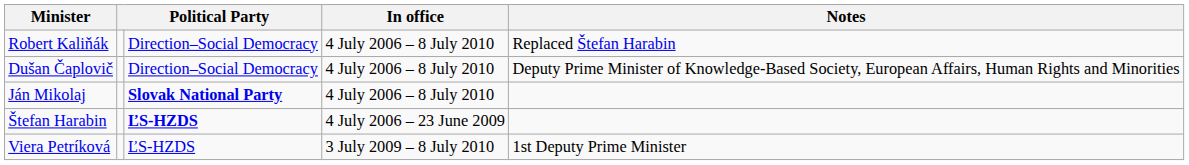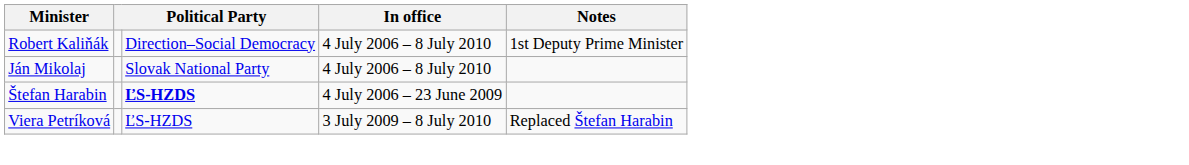(594, 43) Replaced Štefan Harabin -> (596, 43) 1st Deputy Prime Minister
- row: (61, 69)
(205, 95) bold -> (197, 69) normal
(599, 146) 1st Deputy Prime Minister -> (591, 120) Replaced Štefan Harabin
